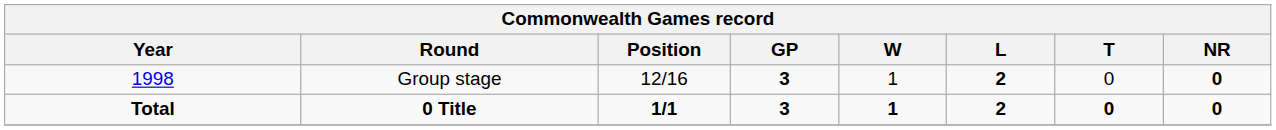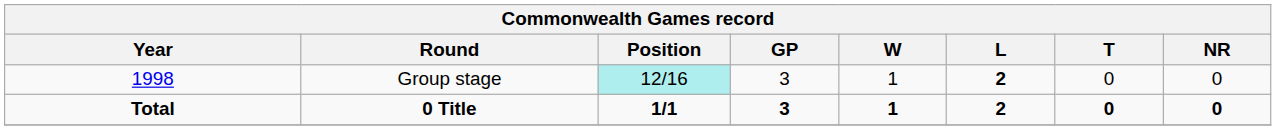(664, 79) no background -> (664, 79) paleturquoise background
(785, 79) bold -> (785, 79) normal
(1217, 79) bold -> (1217, 79) normal
